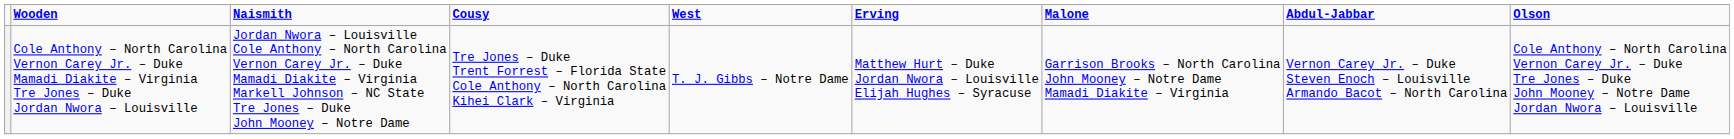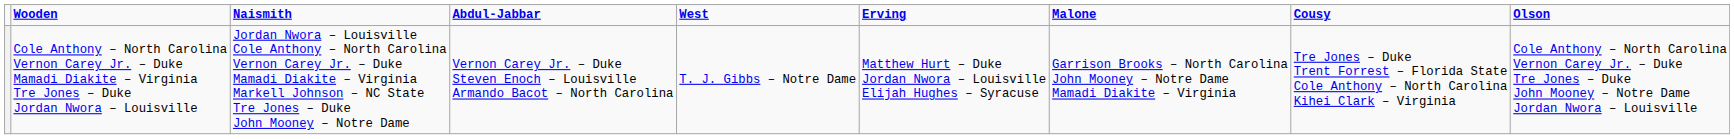columns swapped: (471, 15) <-> (1331, 15)
